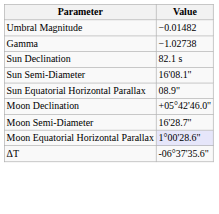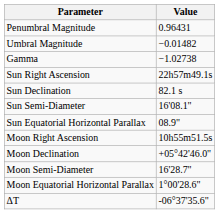+ row: (51, 28)
+ row: (48, 75)
+ row: (52, 138)
(180, 138) lavender background -> (180, 185) no background
